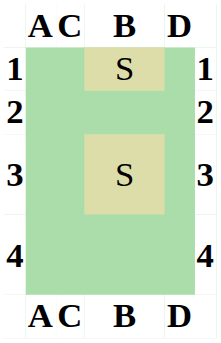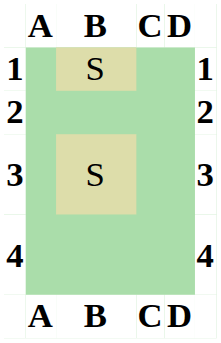columns swapped: (125, 25) <-> (70, 25)
